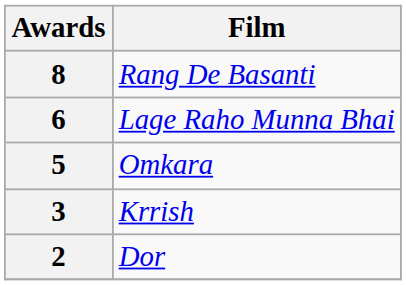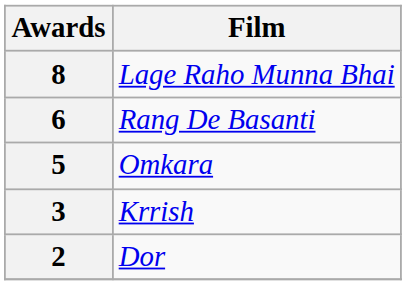(217, 73) Rang De Basanti -> (257, 73) Lage Raho Munna Bhai
(257, 119) Lage Raho Munna Bhai -> (217, 119) Rang De Basanti
